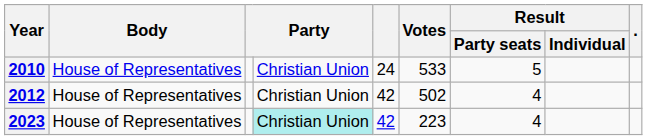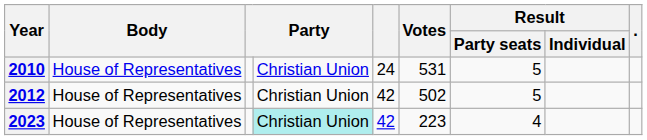(432, 70) 533 -> (432, 70) 531
(537, 96) 4 -> (537, 96) 5
